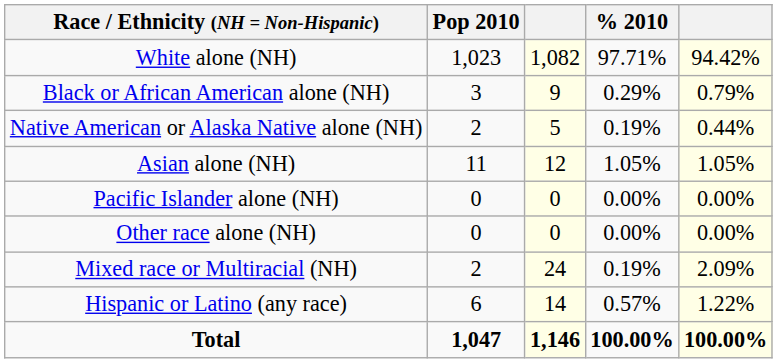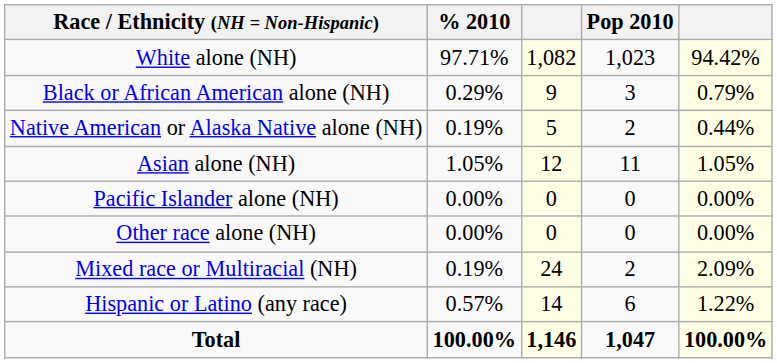columns swapped: (476, 22) <-> (632, 22)
